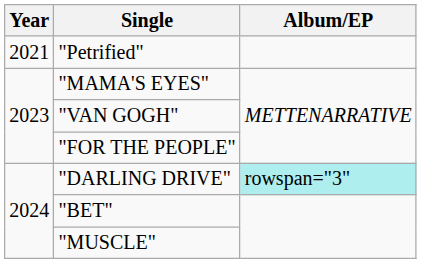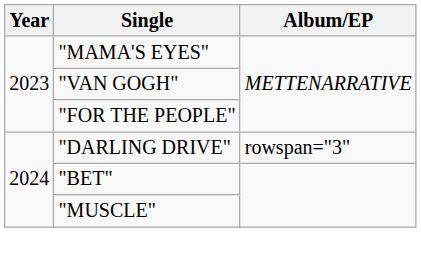- row: (101, 52)
(297, 178) paleturquoise background -> (297, 147) no background
